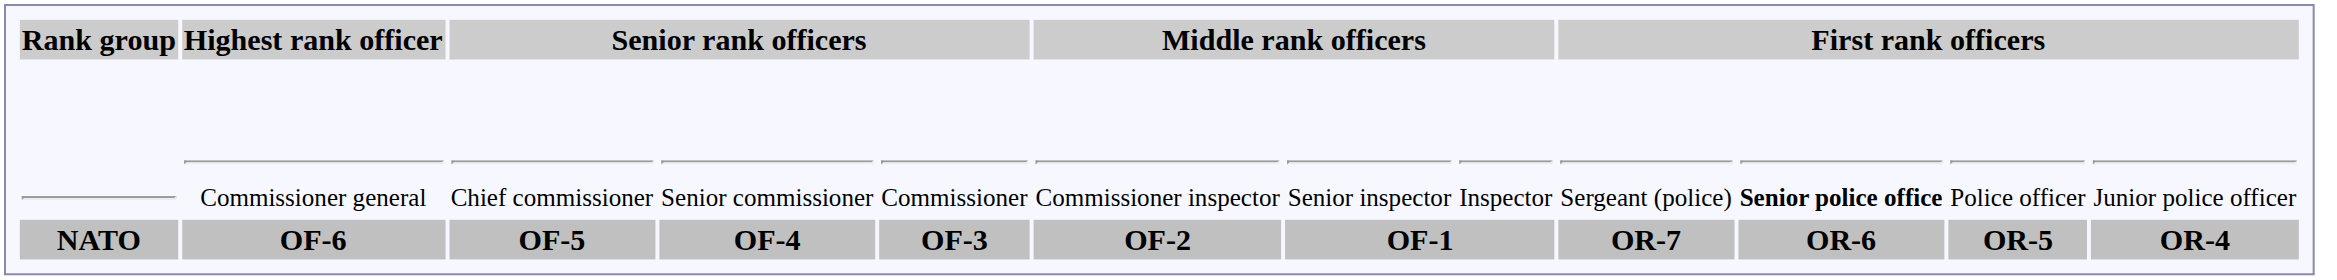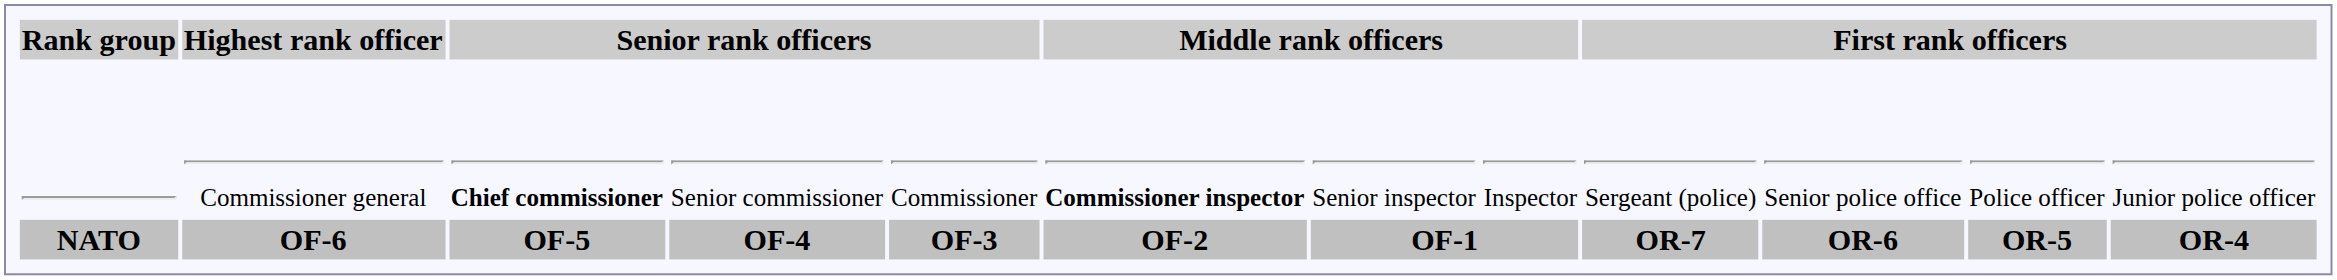(552, 186) normal -> (557, 186) bold
(1158, 186) normal -> (1175, 186) bold
(1841, 186) bold -> (1863, 186) normal
